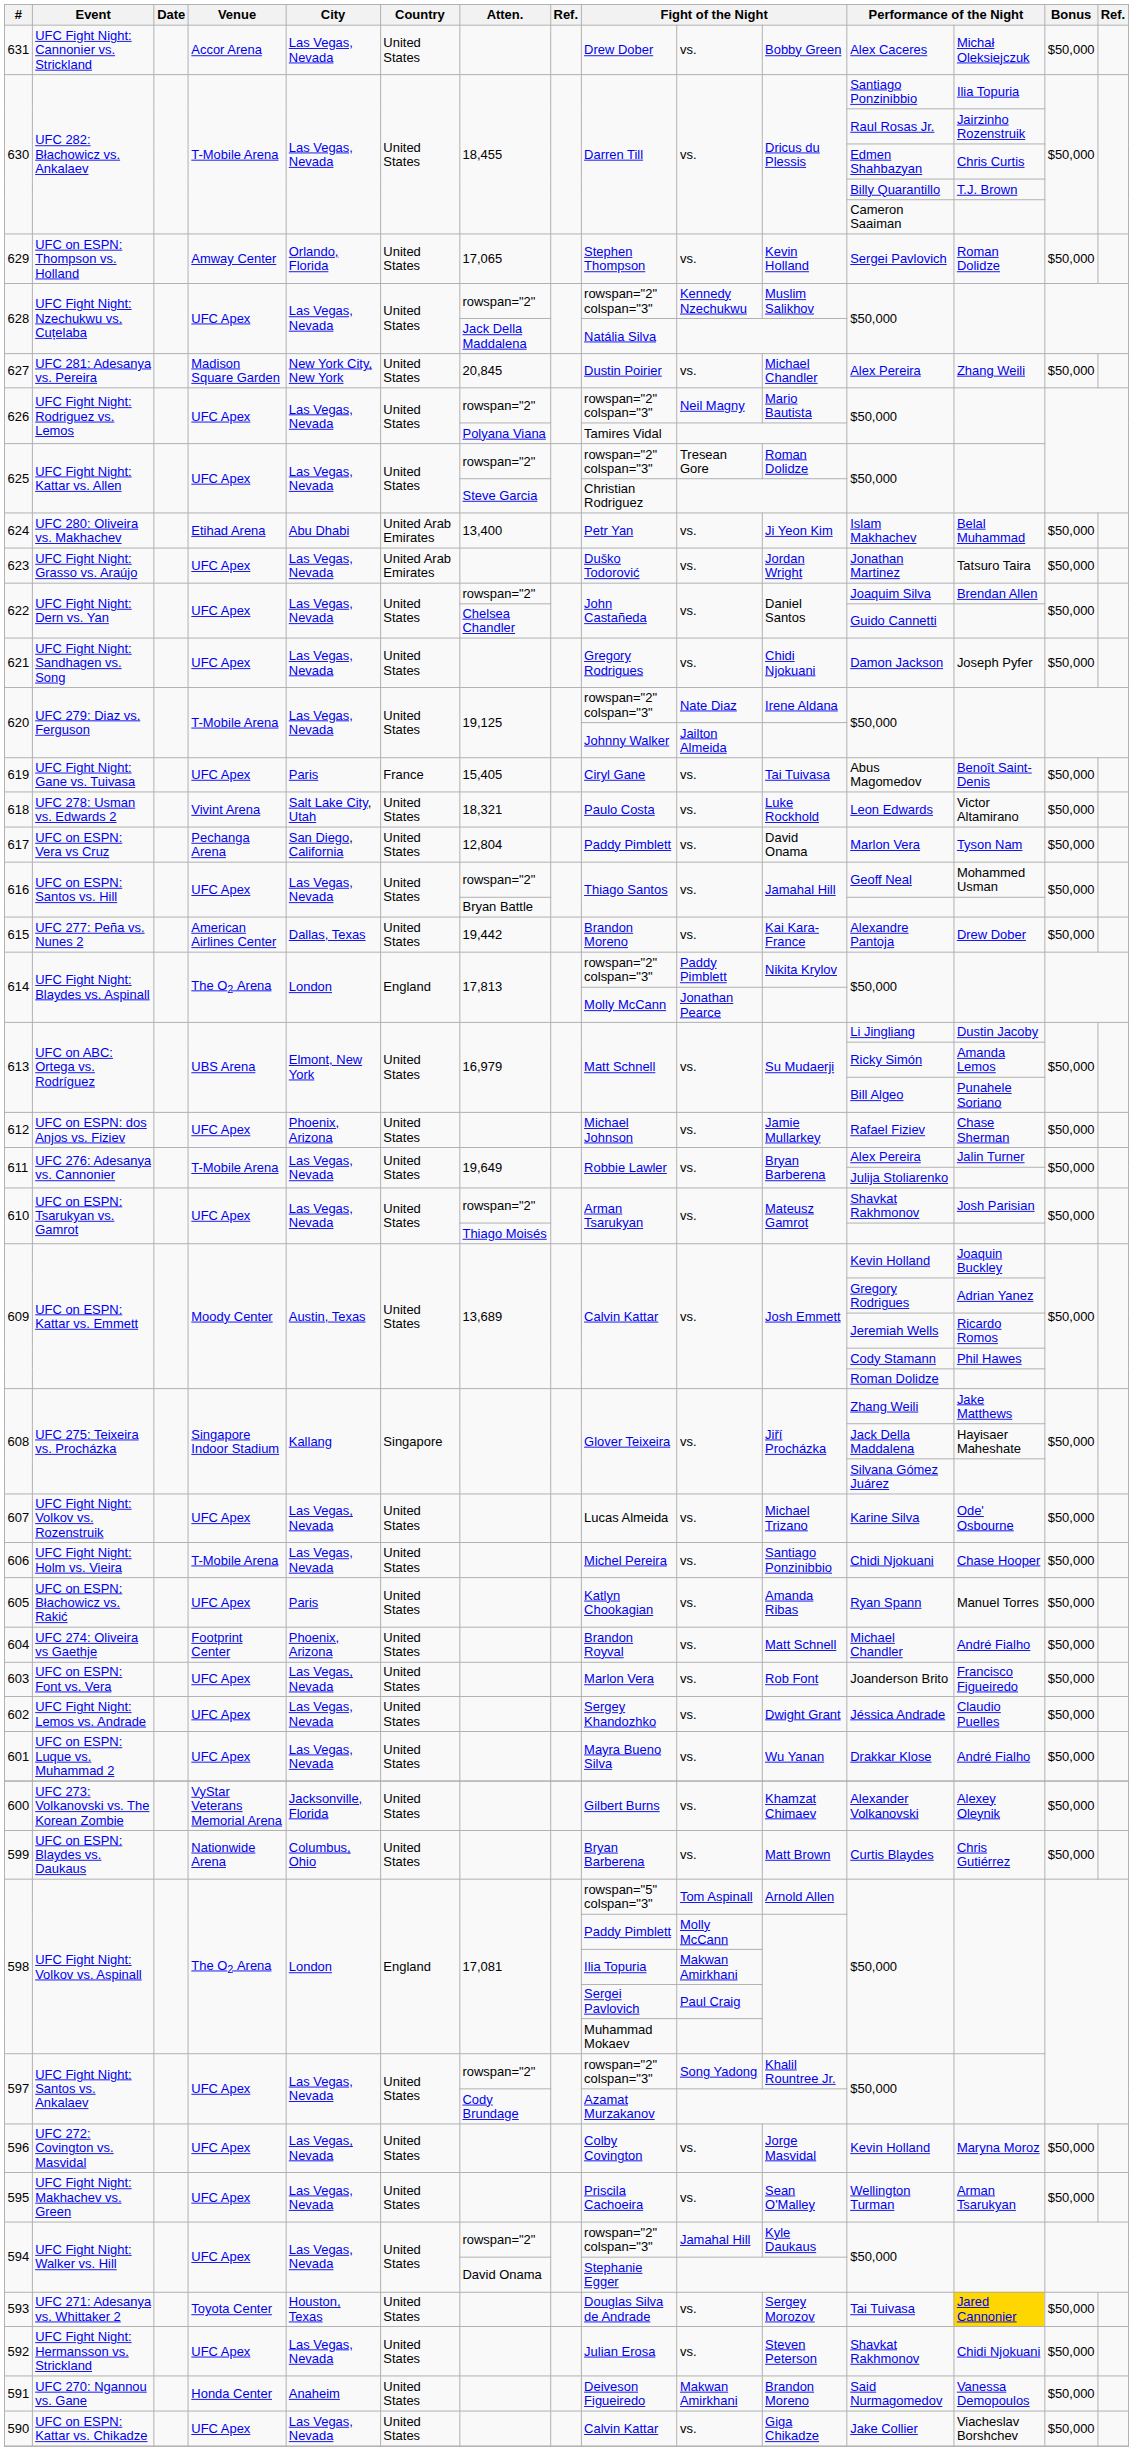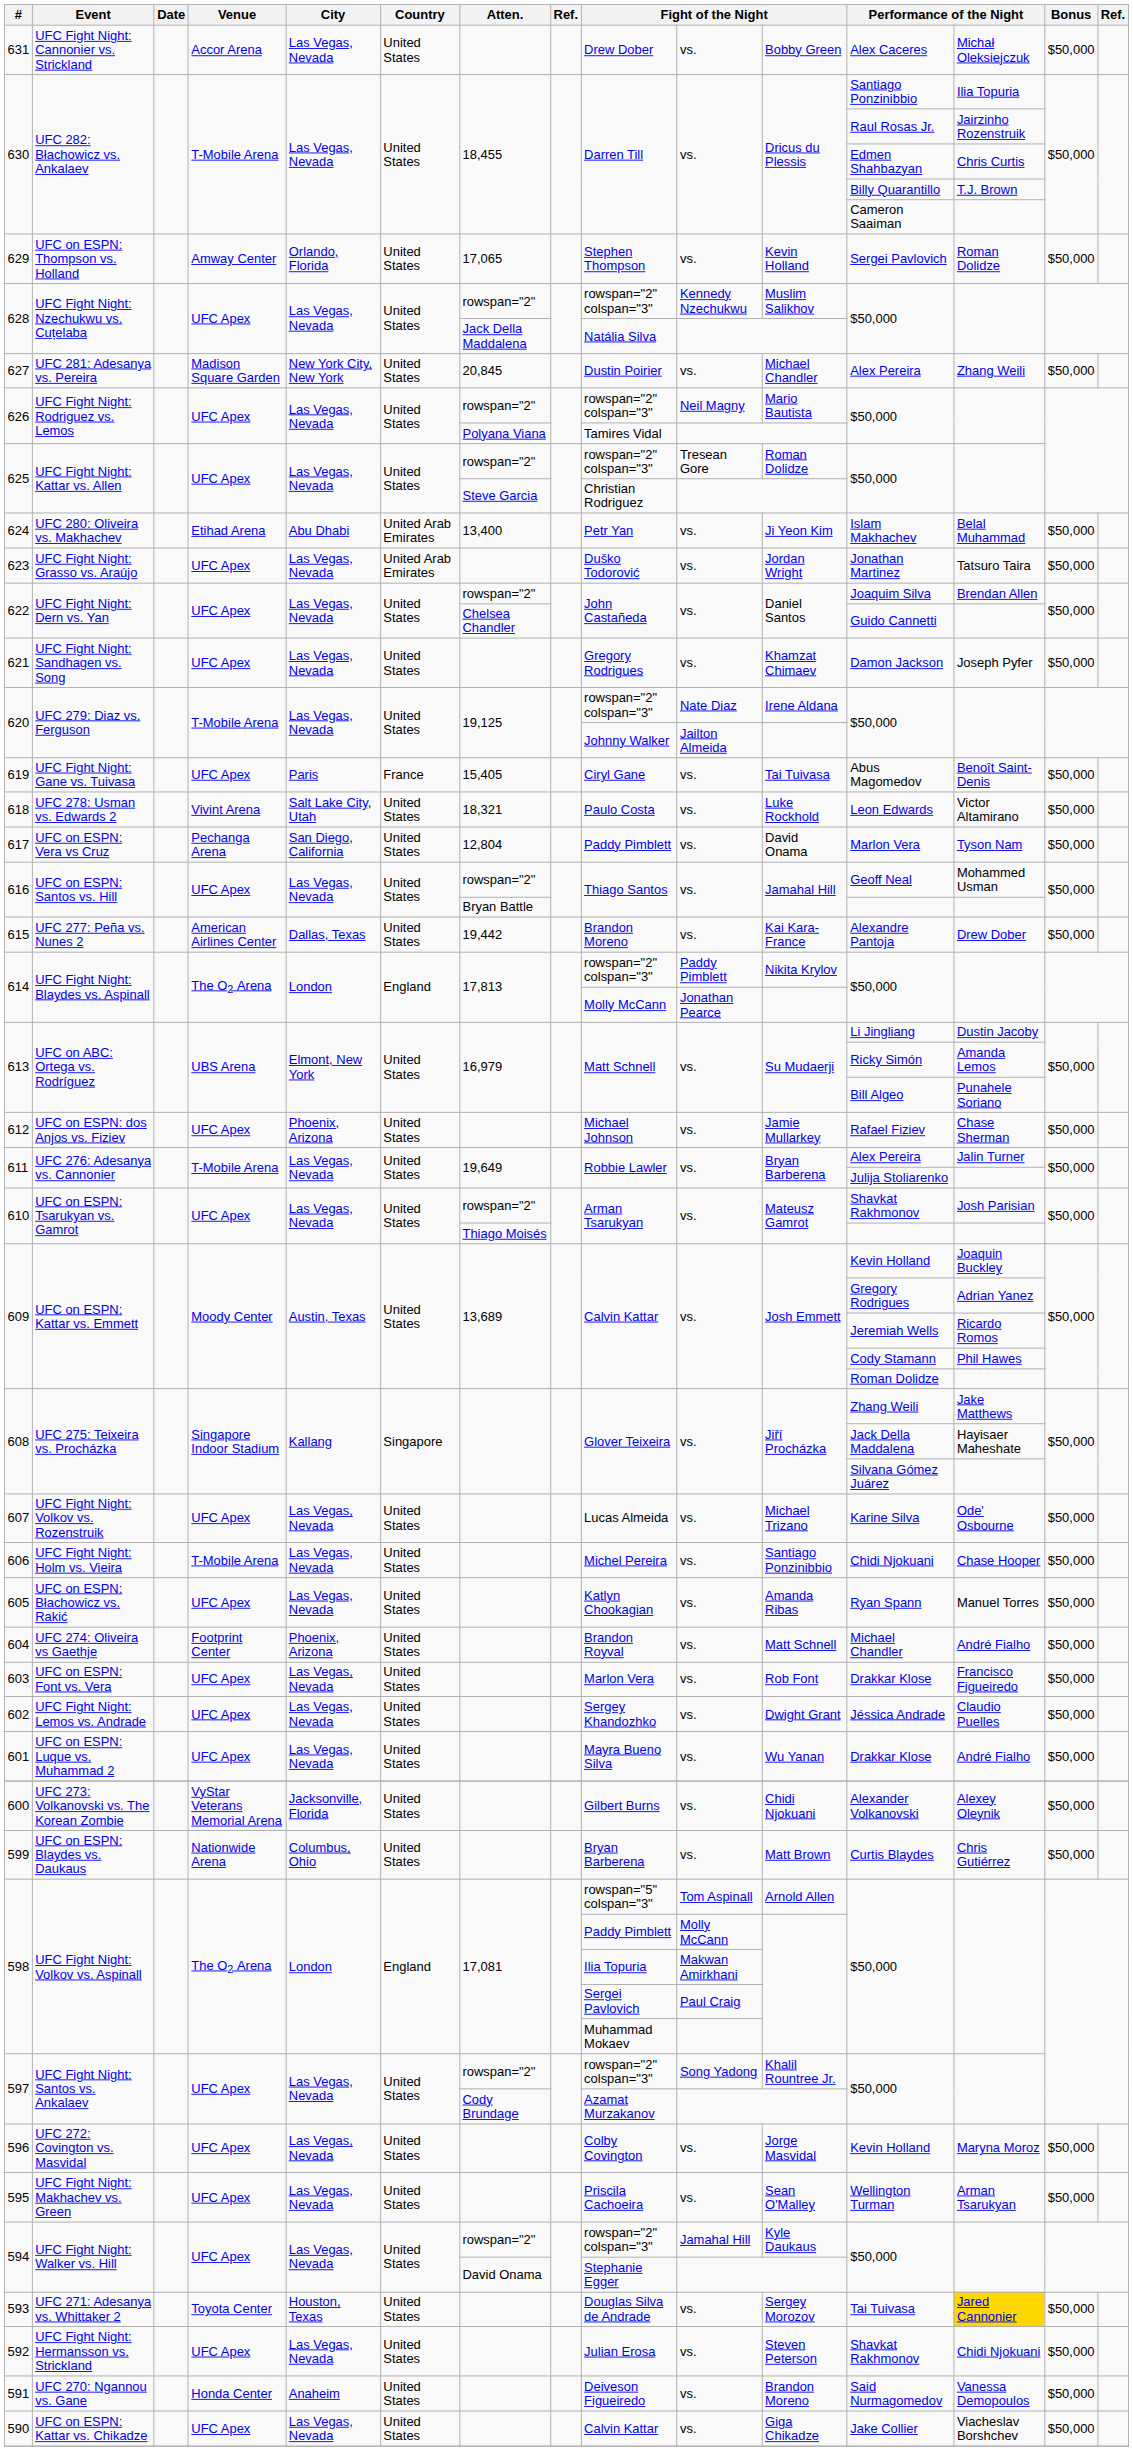(790, 663) Chidi Njokuani -> (791, 663) Khamzat Chimaev
(304, 1603) Paris -> (321, 1603) Las Vegas, Nevada
(899, 1680) Joanderson Brito -> (891, 1680) Drakkar Klose
(791, 1806) Khamzat Chimaev -> (790, 1806) Chidi Njokuani
(709, 2394) Makwan Amirkhani -> (688, 2394) vs.
